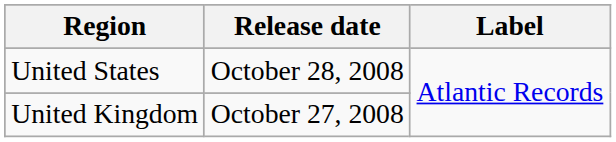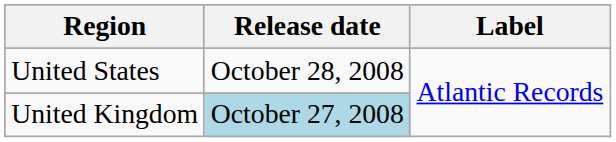(307, 114) no background -> (307, 114) lightblue background
